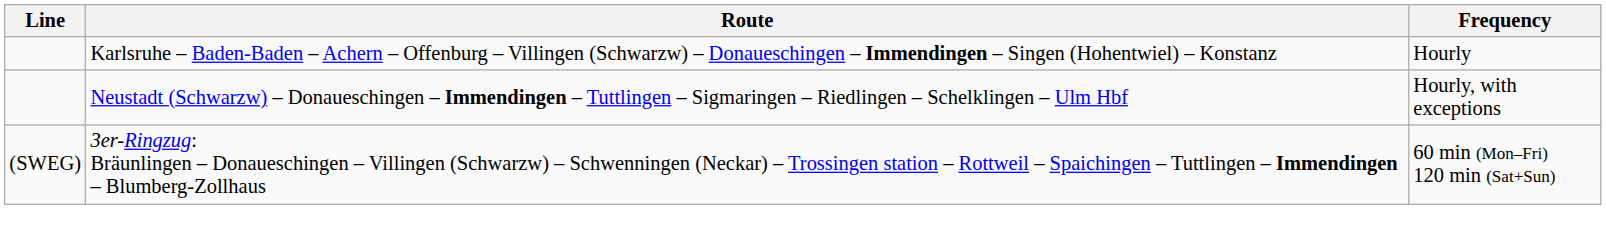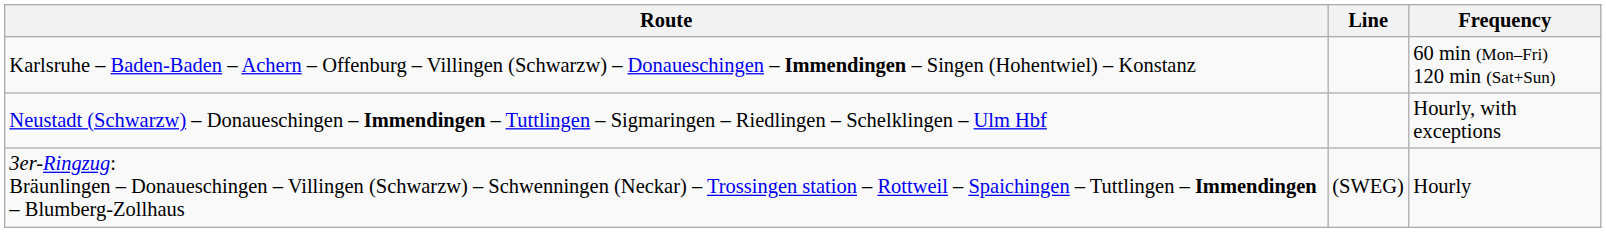columns swapped: (45, 20) <-> (747, 20)
(1442, 53) Hourly -> (1484, 64) 60 min (Mon–Fri) 120 min (Sat+Sun)
(1484, 164) 60 min (Mon–Fri) 120 min (Sat+Sun) -> (1442, 187) Hourly
